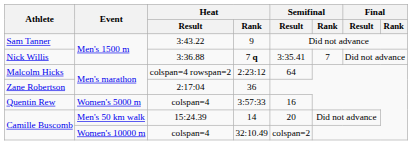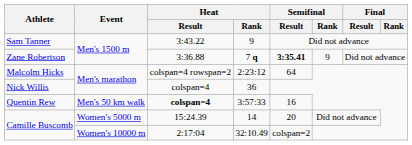(28, 57) Nick Willis -> (36, 57) Zane Robertson
(291, 57) normal -> (291, 57) bold
(327, 57) 7 -> (327, 57) 9
(36, 87) Zane Robertson -> (28, 87) Nick Willis
(190, 87) 2:17:04 -> (190, 87) colspan=4
(109, 102) Women's 5000 m -> (111, 102) Men's 50 km walk
(190, 102) normal -> (190, 102) bold
(111, 118) Men's 50 km walk -> (109, 118) Women's 5000 m
(190, 133) colspan=4 -> (190, 133) 2:17:04
